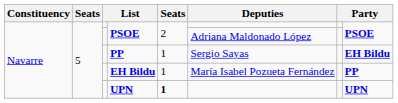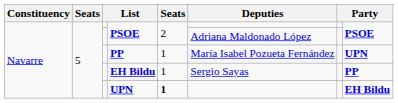(220, 54) Sergio Sayas -> (263, 54) María Isabel Pozueta Fernández
(367, 54) EH Bildu -> (356, 54) UPN
(263, 71) María Isabel Pozueta Fernández -> (220, 71) Sergio Sayas
(356, 89) UPN -> (367, 89) EH Bildu
